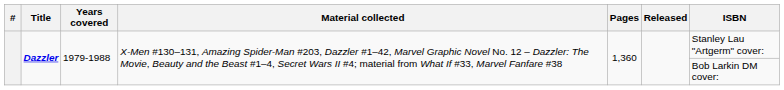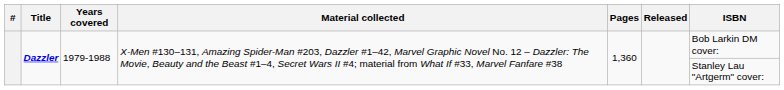(728, 44) Stanley Lau "Artgerm" cover: -> (725, 44) Bob Larkin DM cover:
(725, 71) Bob Larkin DM cover: -> (728, 71) Stanley Lau "Artgerm" cover:
